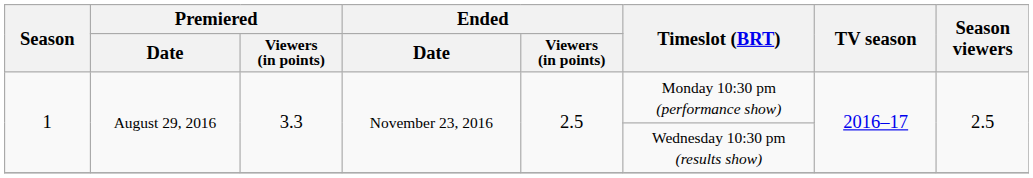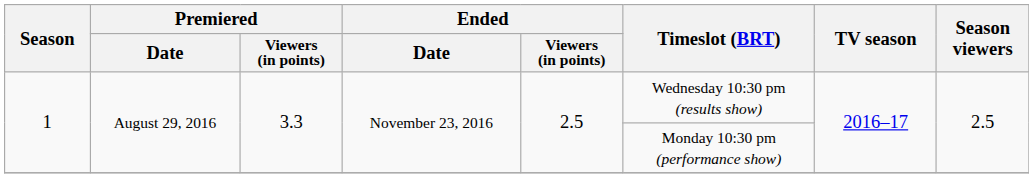(719, 98) Monday 10:30 pm (performance show) -> (719, 98) Wednesday 10:30 pm (results show)
(719, 148) Wednesday 10:30 pm (results show) -> (719, 148) Monday 10:30 pm (performance show)
